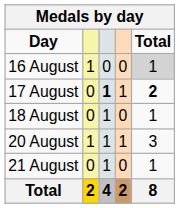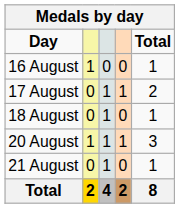(153, 67) lightgrey background -> (153, 67) no background
(107, 91) bold -> (107, 91) normal
(153, 91) bold -> (153, 91) normal
